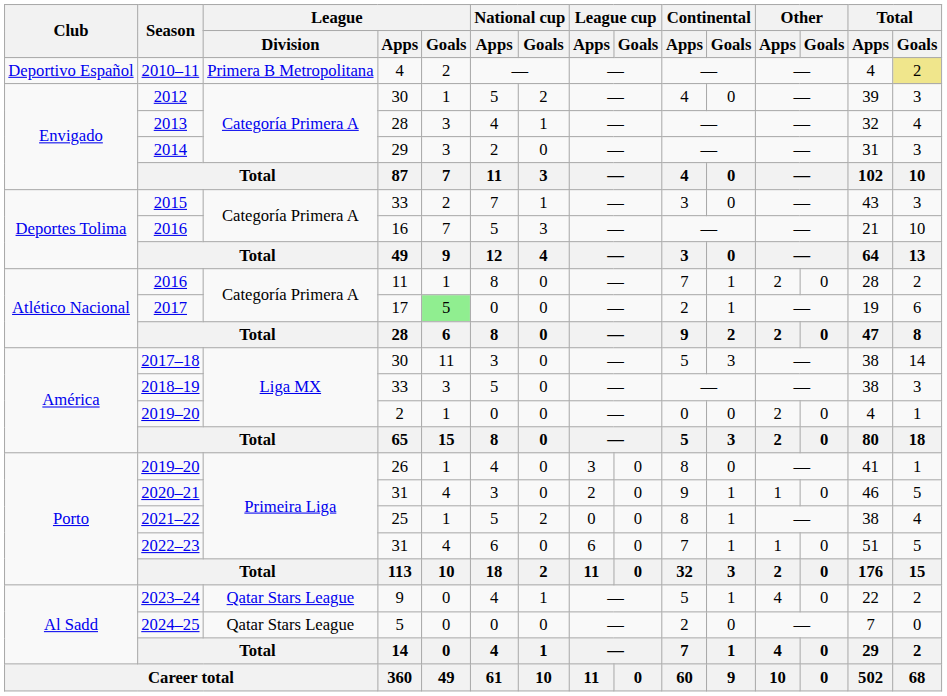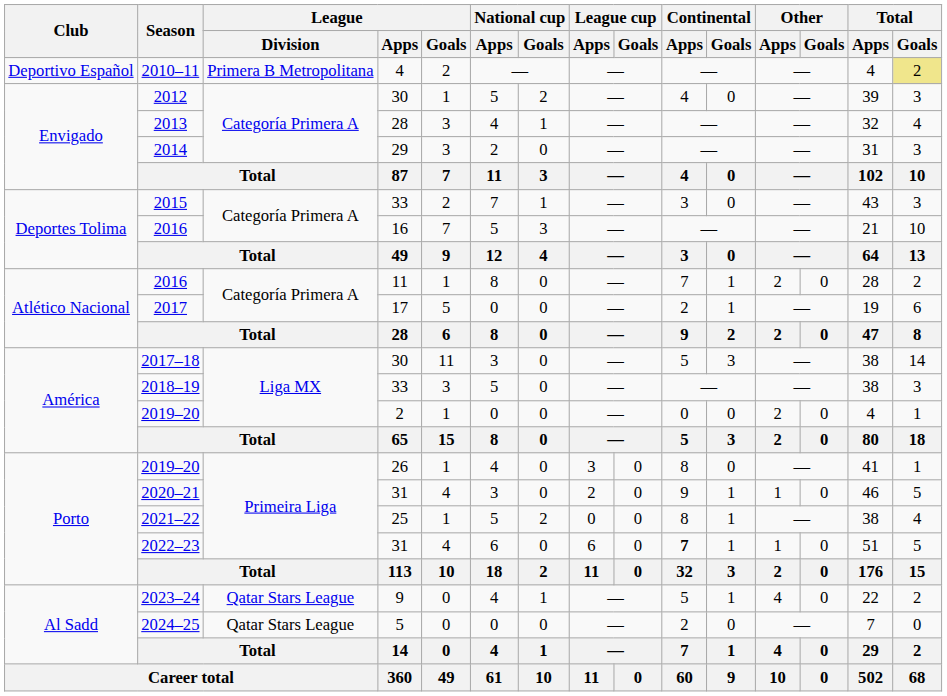(446, 307) lightgreen background -> (446, 307) no background
(685, 545) normal -> (685, 545) bold
